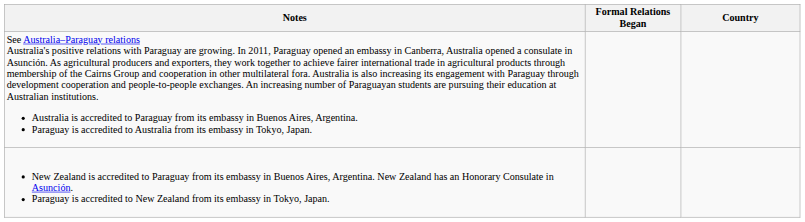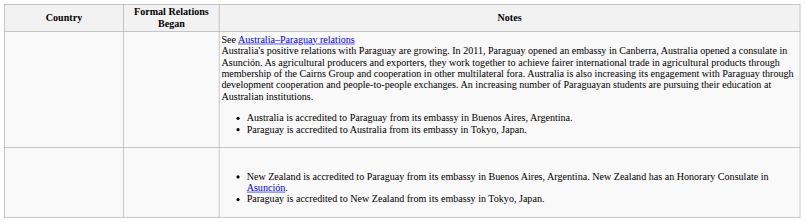columns swapped: (740, 18) <-> (295, 18)
